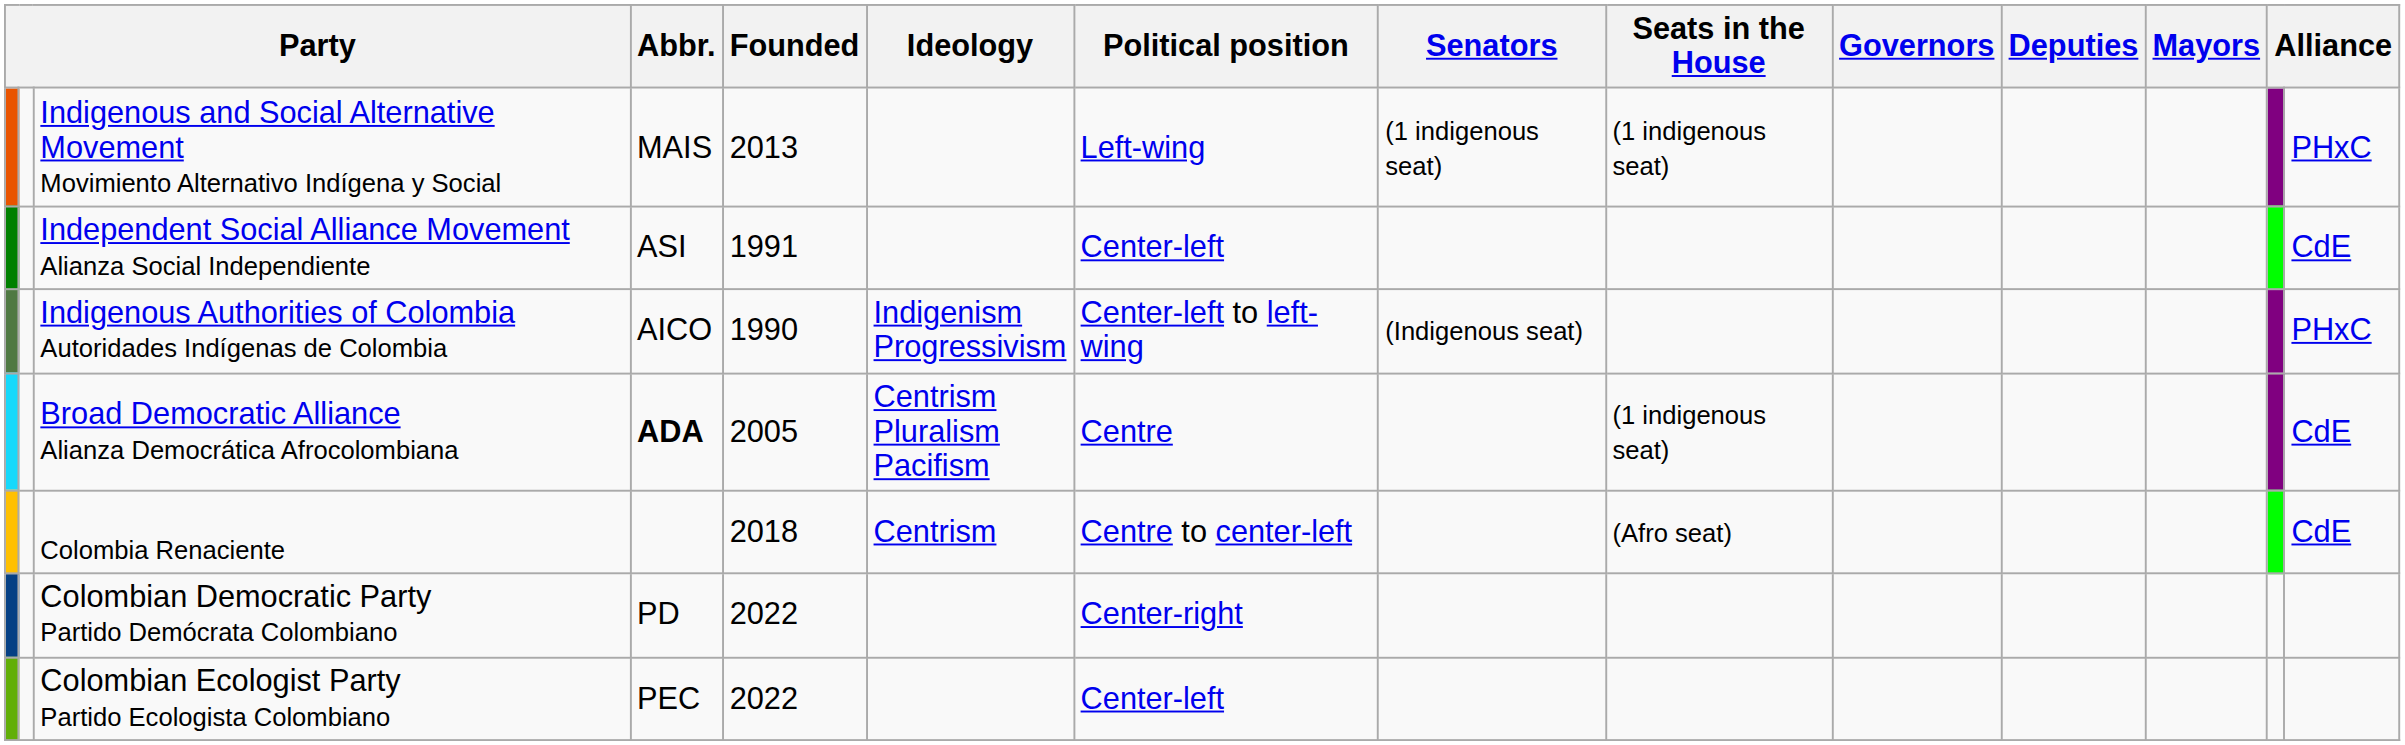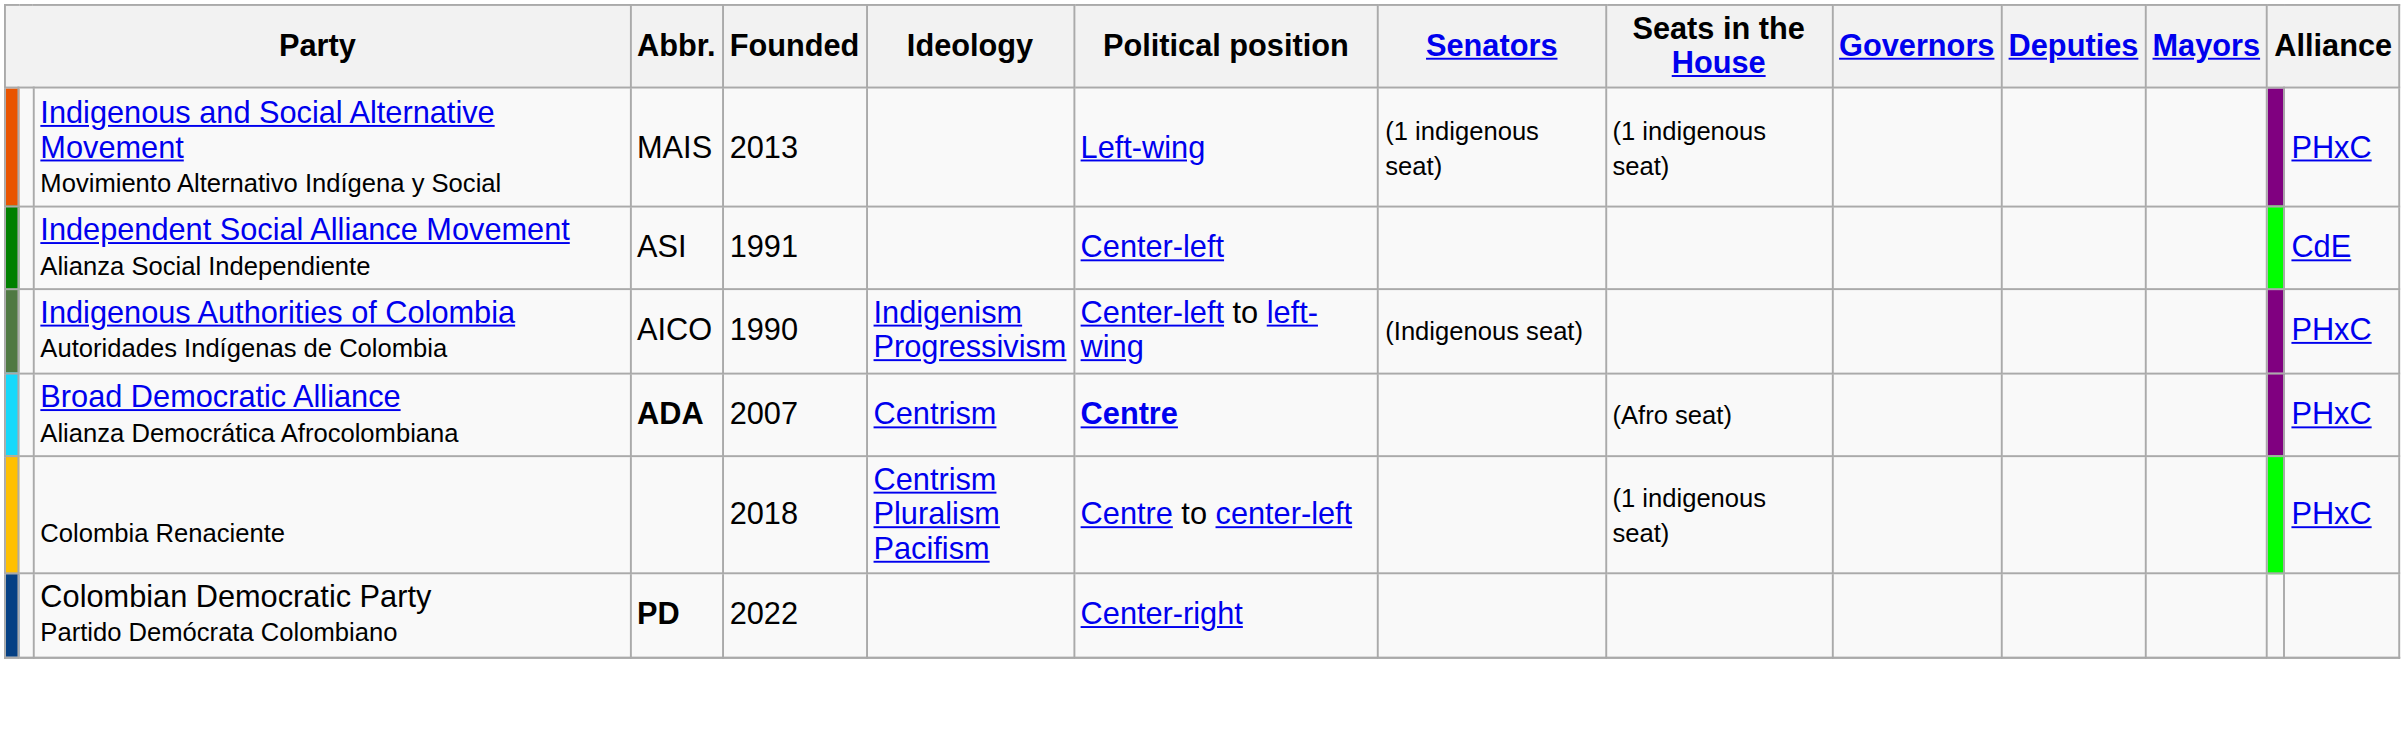(764, 431) 2005 -> (764, 413) 2007
(937, 431) Centrism Pluralism Pacifism -> (935, 413) Centrism
(1127, 431) normal -> (1129, 413) bold
(1689, 433) (1 indigenous seat) -> (1672, 415) (Afro seat)
(2321, 431) CdE -> (2332, 413) PHxC
(935, 531) Centrism -> (937, 514) Centrism Pluralism Pacifism
(1672, 533) (Afro seat) -> (1689, 516) (1 indigenous seat)
(2321, 531) CdE -> (2332, 514) PHxC
(658, 614) normal -> (658, 614) bold
- row: (220, 698)
